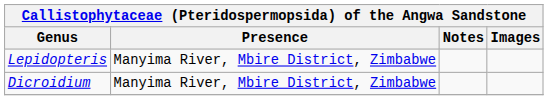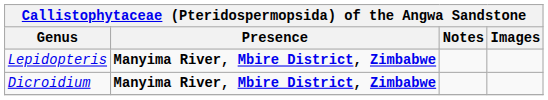(275, 61) normal -> (275, 61) bold
(275, 83) normal -> (275, 83) bold
